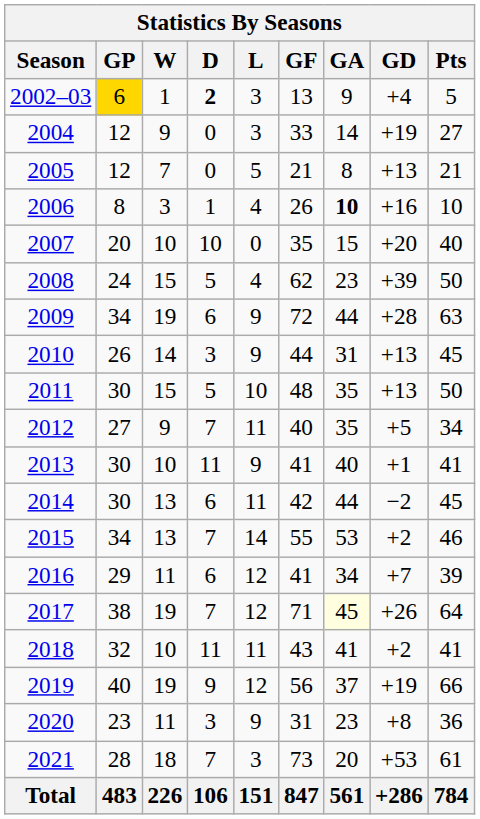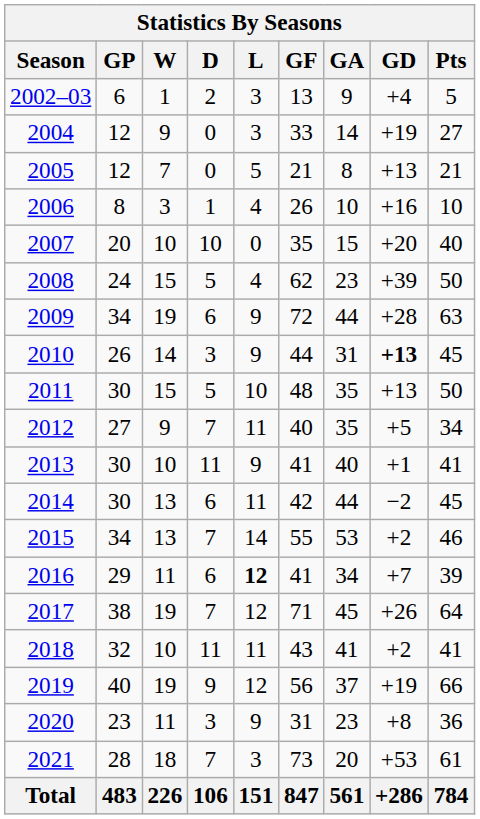(119, 96) gold background -> (119, 96) no background
(210, 96) bold -> (210, 96) normal
(347, 206) bold -> (347, 206) normal
(399, 354) normal -> (399, 354) bold
(256, 574) normal -> (256, 574) bold
(347, 611) lightyellow background -> (347, 611) no background
